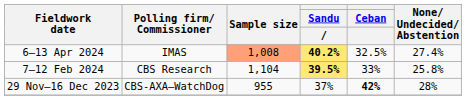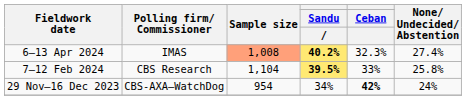(371, 53) 32.5% -> (371, 53) 32.3%
(263, 87) 955 -> (263, 87) 954
(324, 87) 37% -> (324, 87) 34%
(428, 87) 28% -> (428, 87) 24%
